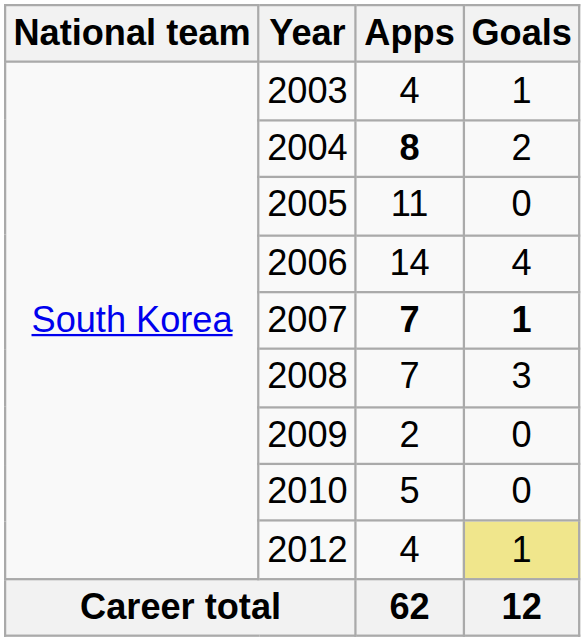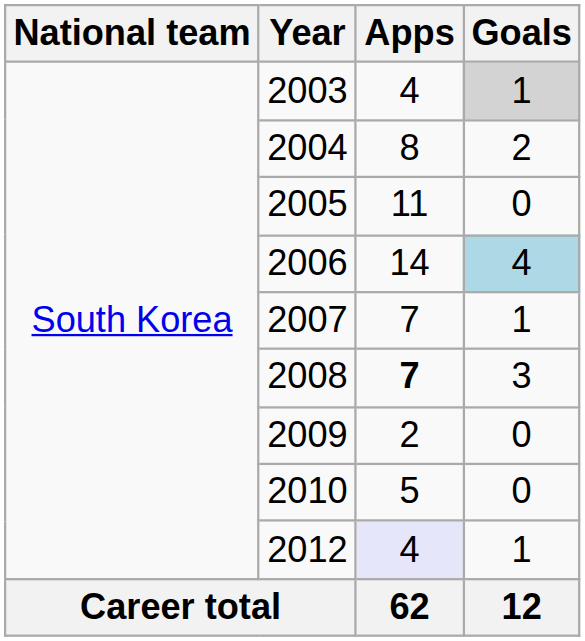(522, 90) no background -> (522, 90) lightgrey background
(410, 147) bold -> (410, 147) normal
(522, 262) no background -> (522, 262) lightblue background
(410, 319) bold -> (410, 319) normal
(522, 319) bold -> (522, 319) normal
(410, 377) normal -> (410, 377) bold
(410, 549) no background -> (410, 549) lavender background
(522, 549) khaki background -> (522, 549) no background
